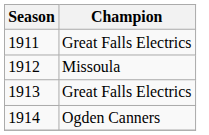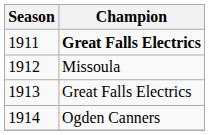(127, 42) normal -> (131, 42) bold
